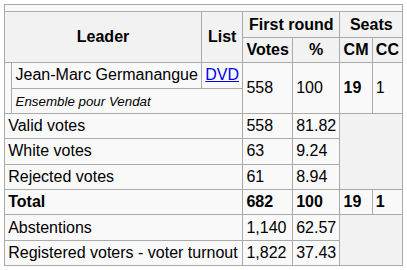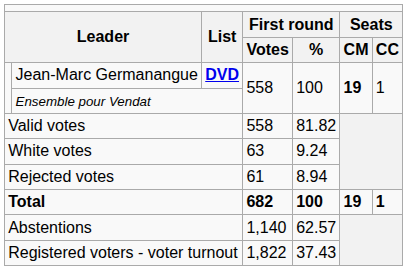(222, 75) normal -> (222, 75) bold
